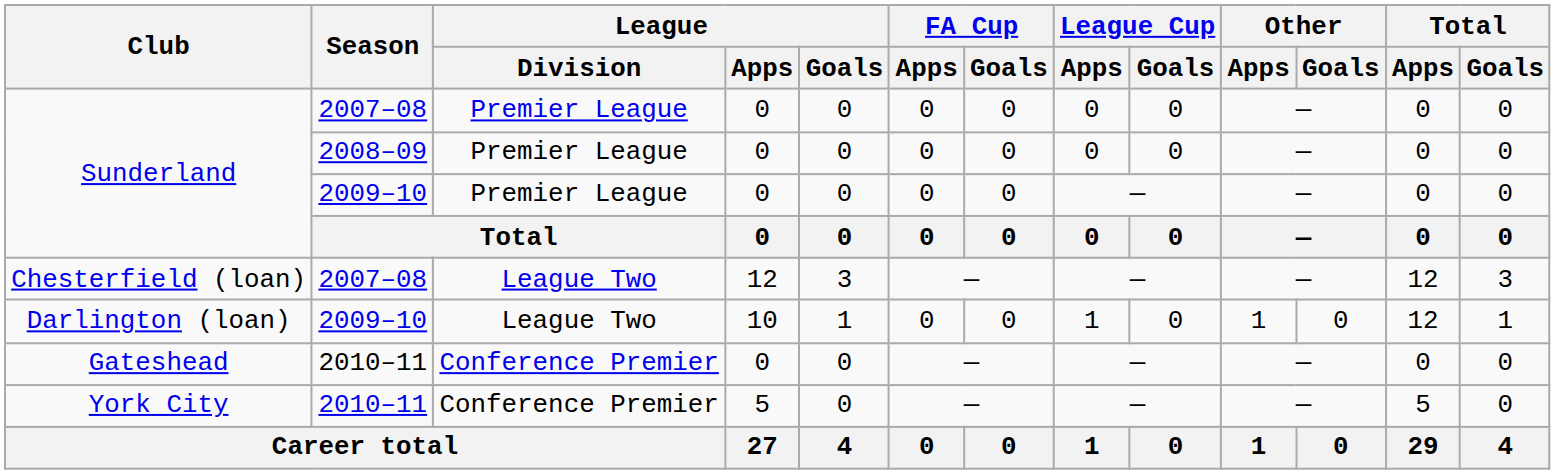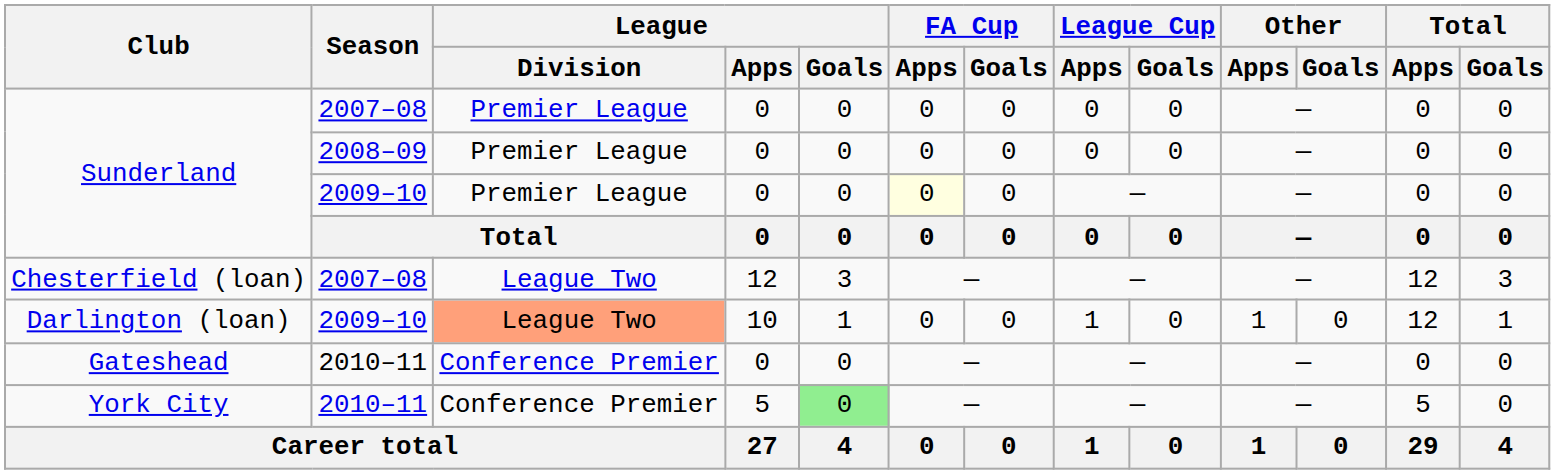(927, 195) no background -> (927, 195) lightyellow background
(579, 321) no background -> (579, 321) lightsalmon background
(844, 406) no background -> (844, 406) lightgreen background
